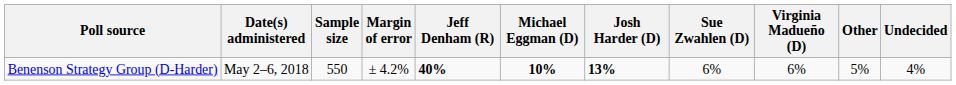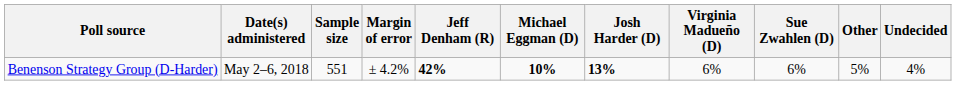columns swapped: (796, 31) <-> (712, 31)
(337, 68) 550 -> (337, 68) 551
(432, 68) 40% -> (432, 68) 42%
